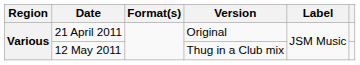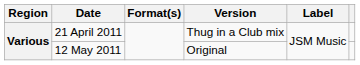(207, 32) Original -> (235, 32) Thug in a Club mix
(235, 50) Thug in a Club mix -> (207, 50) Original
